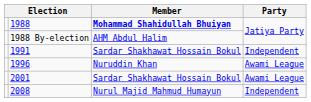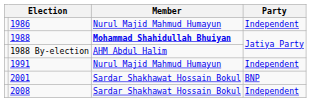+ row: (20, 24)
(167, 51) Sardar Shakhawat Hossain Bokul -> (157, 64) Nurul Majid Mahmud Humayun
- row: (20, 64)
(274, 78) Awami League -> (252, 78) BNP
(157, 91) Nurul Majid Mahmud Humayun -> (167, 91) Sardar Shakhawat Hossain Bokul
